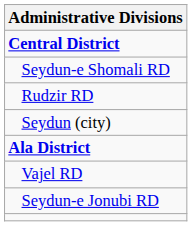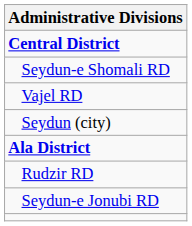(57, 95) Rudzir RD -> (52, 95) Vajel RD
(52, 174) Vajel RD -> (57, 174) Rudzir RD
